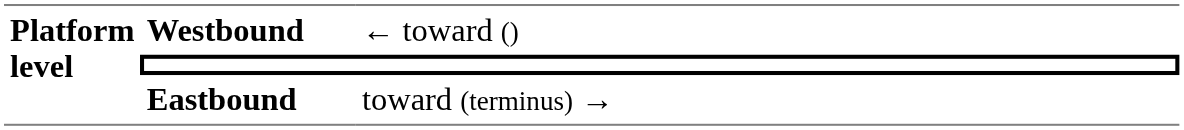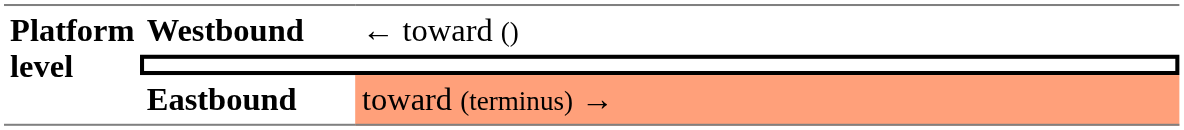(488, 98) no background -> (488, 98) lightsalmon background
